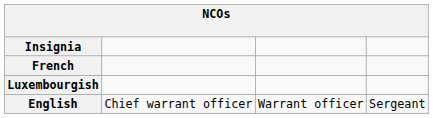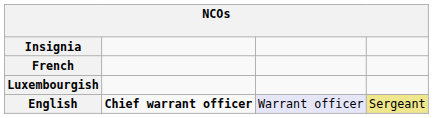(178, 104) normal -> (178, 104) bold
(311, 104) no background -> (311, 104) lavender background
(397, 104) no background -> (397, 104) khaki background
